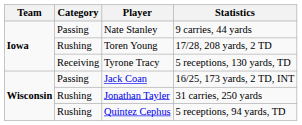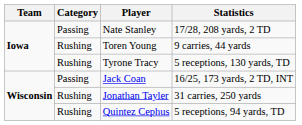(214, 29) 9 carries, 44 yards -> (222, 29) 17/28, 208 yards, 2 TD
(224, 46) 17/28, 208 yards, 2 TD -> (212, 46) 9 carries, 44 yards
(78, 62) Receiving -> (74, 62) Rushing
